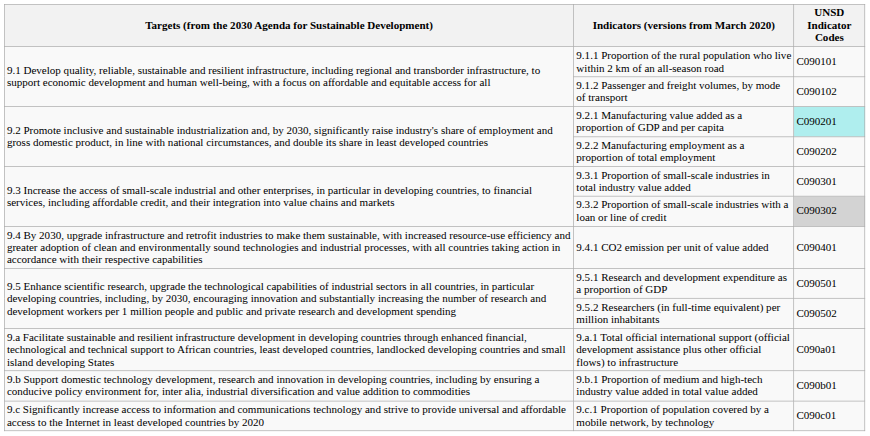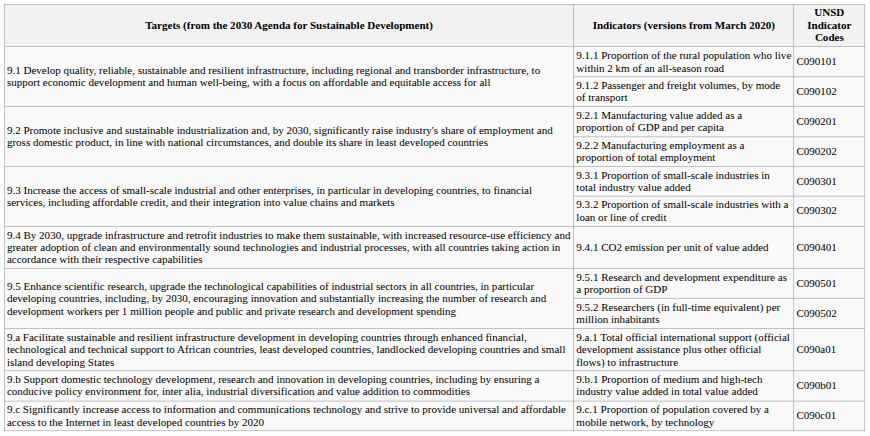(817, 121) paleturquoise background -> (817, 121) no background
(817, 211) lightgrey background -> (817, 211) no background
